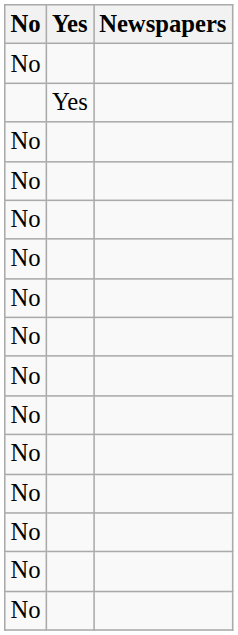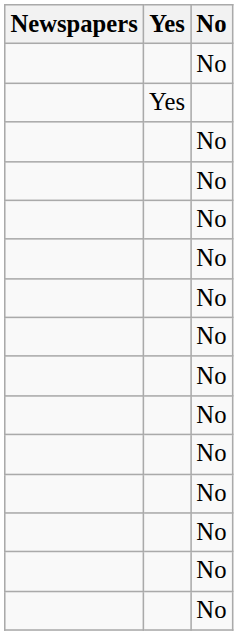columns swapped: (163, 24) <-> (26, 24)
